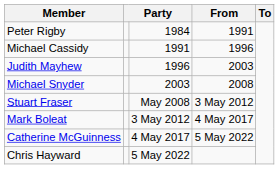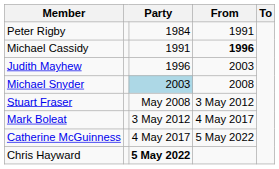(241, 48) normal -> (242, 48) bold
(177, 84) no background -> (178, 84) lightblue background
(160, 155) normal -> (161, 155) bold
